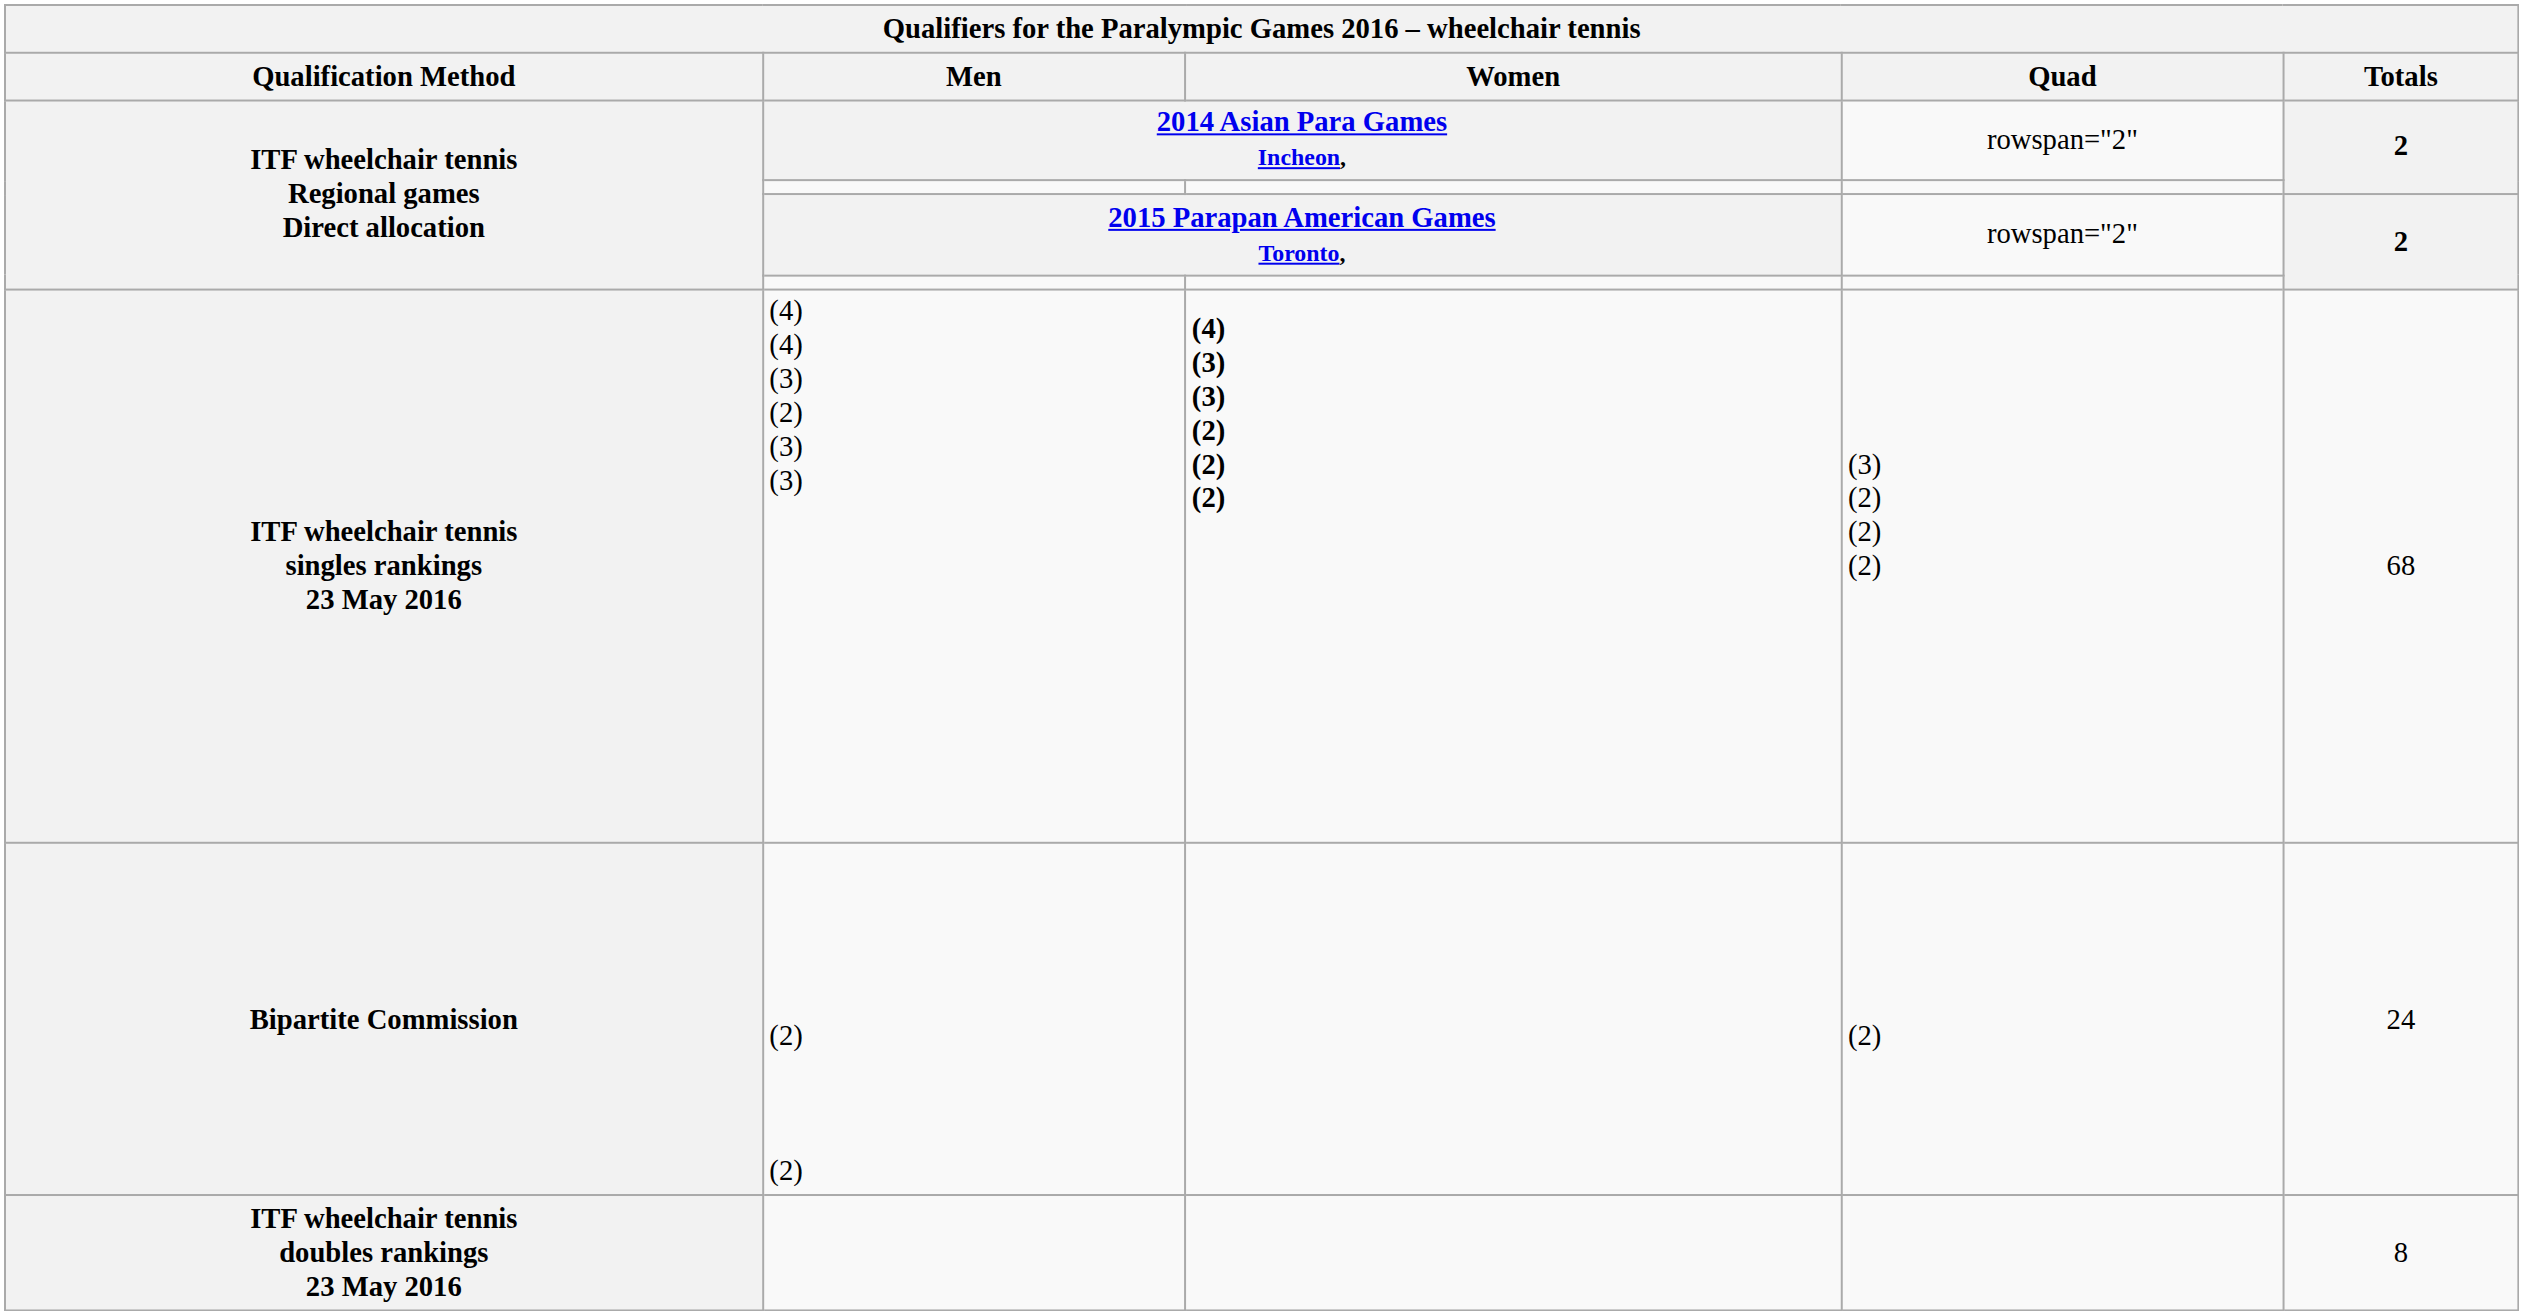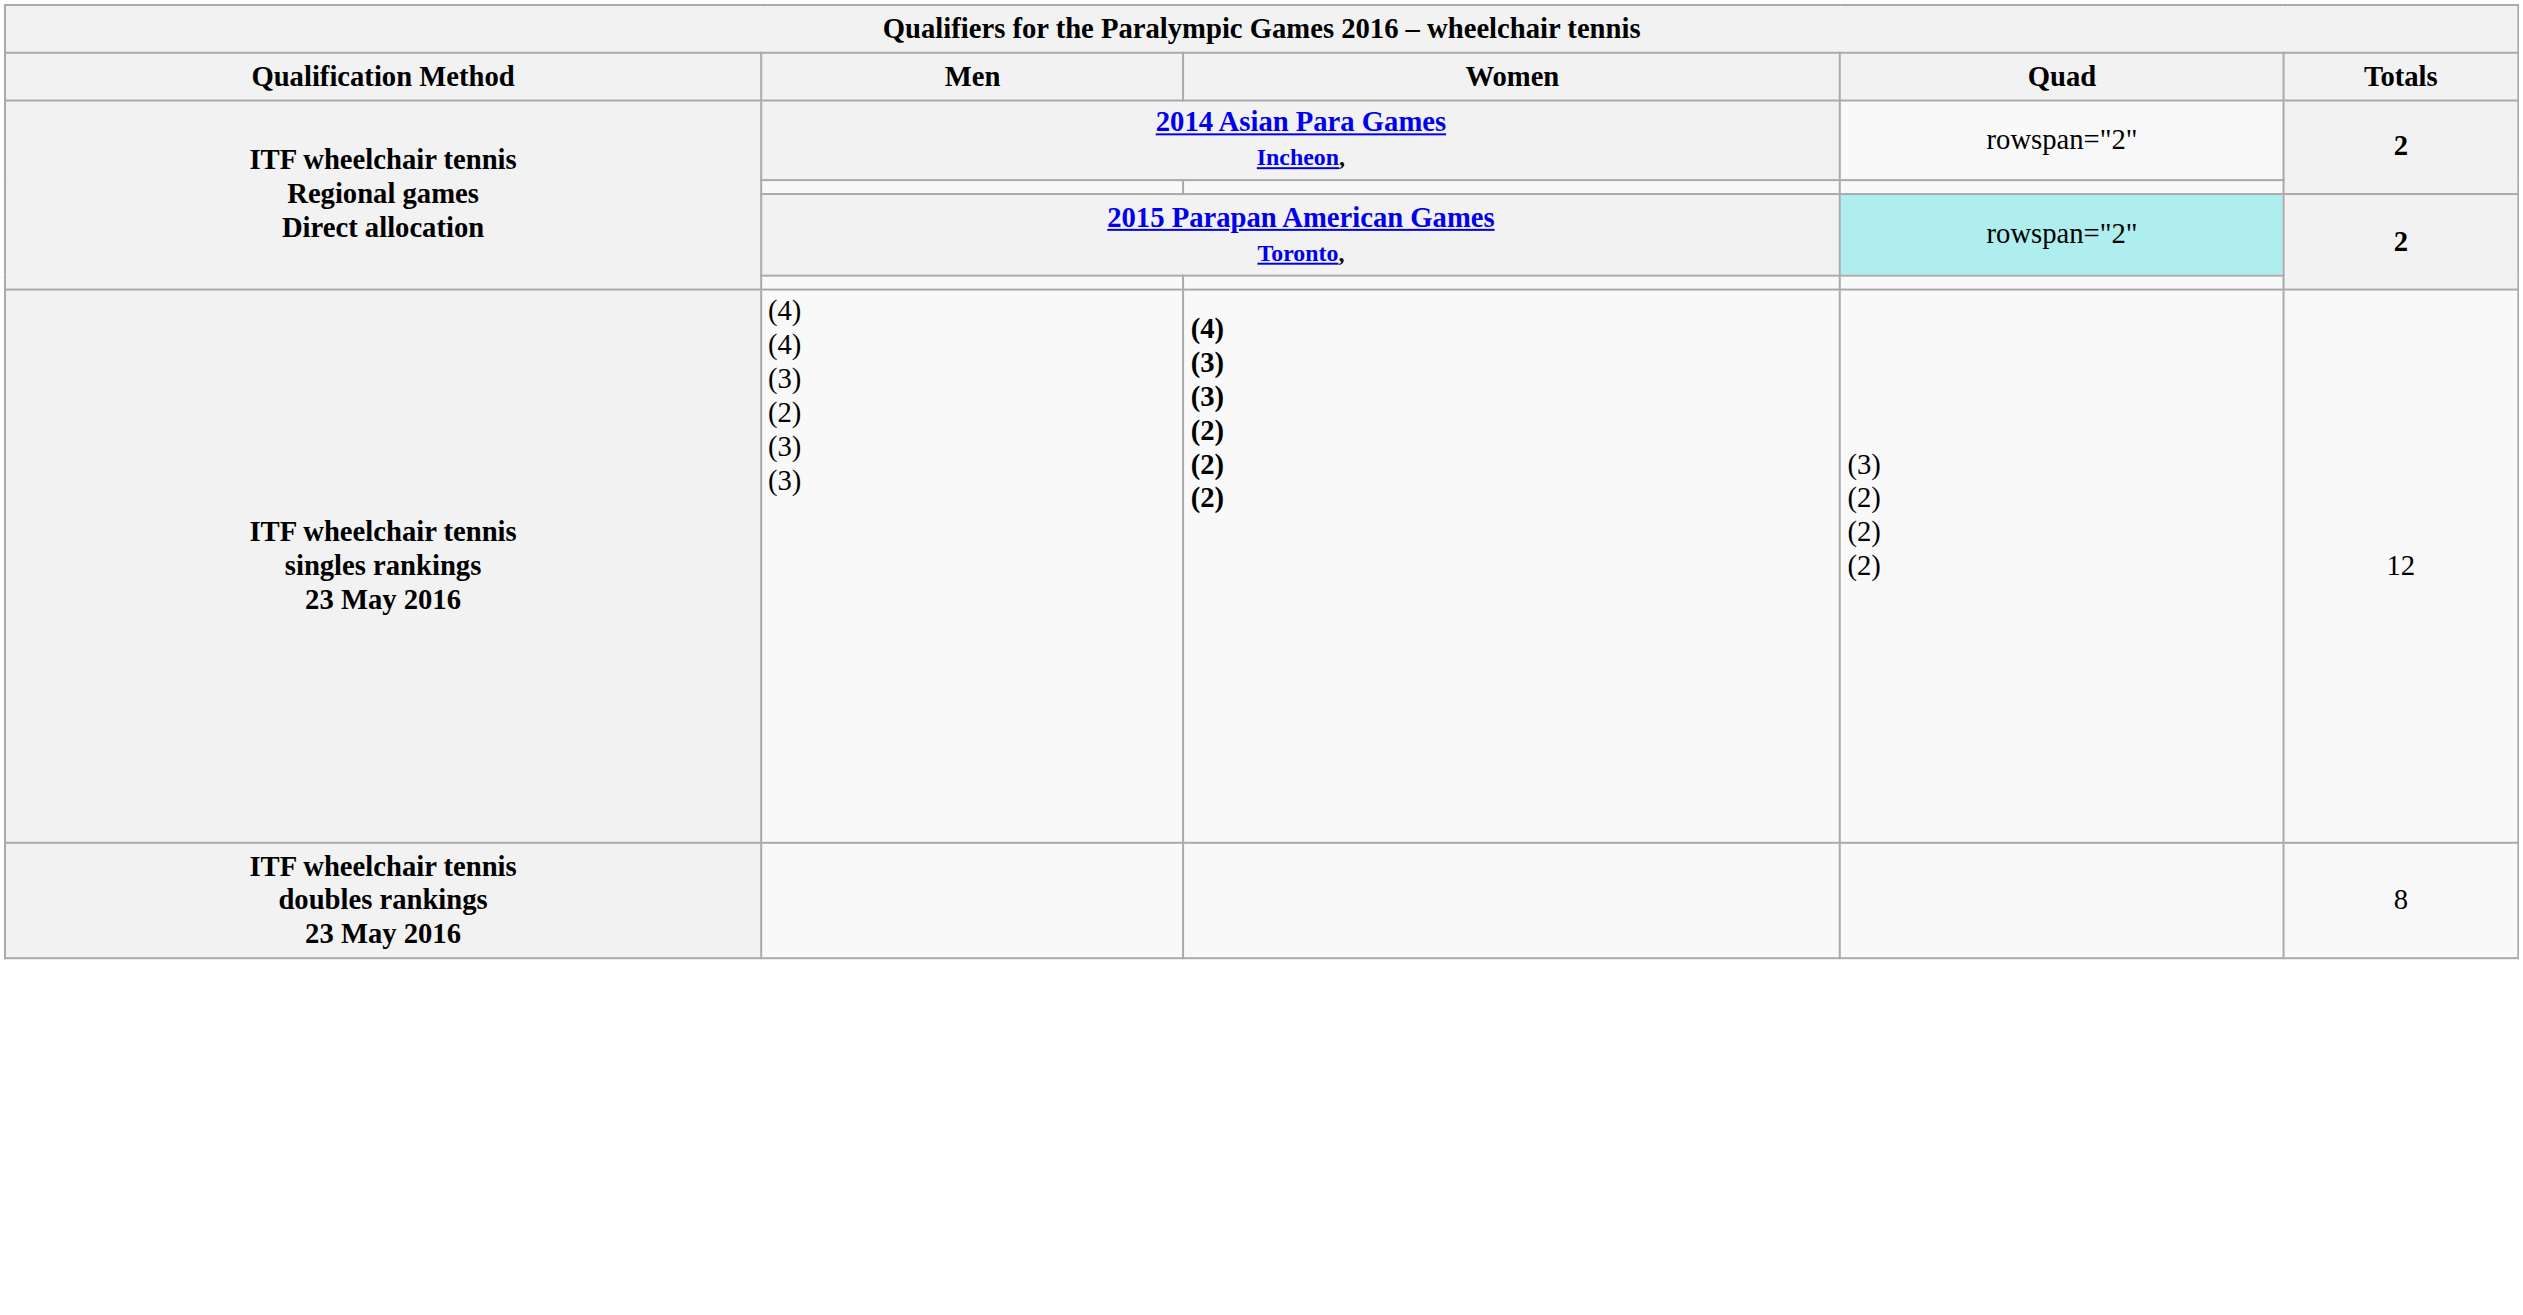(2062, 234) no background -> (2062, 234) paleturquoise background
(2401, 565) 68 -> (2401, 565) 12
- row: (384, 1019)
